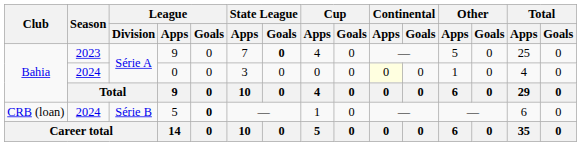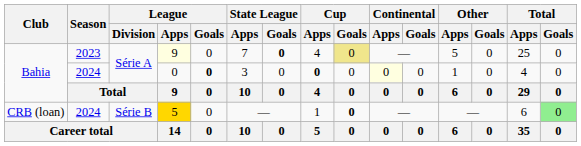(175, 53) no background -> (175, 53) lightyellow background
(352, 53) no background -> (352, 53) khaki background
(209, 72) normal -> (209, 72) bold
(317, 72) normal -> (317, 72) bold
(175, 111) no background -> (175, 111) gold background
(209, 111) bold -> (209, 111) normal
(352, 111) normal -> (352, 111) bold
(558, 111) no background -> (558, 111) lightgreen background
